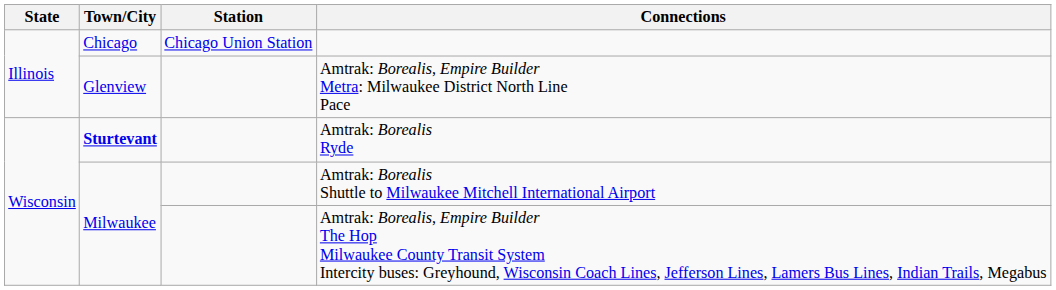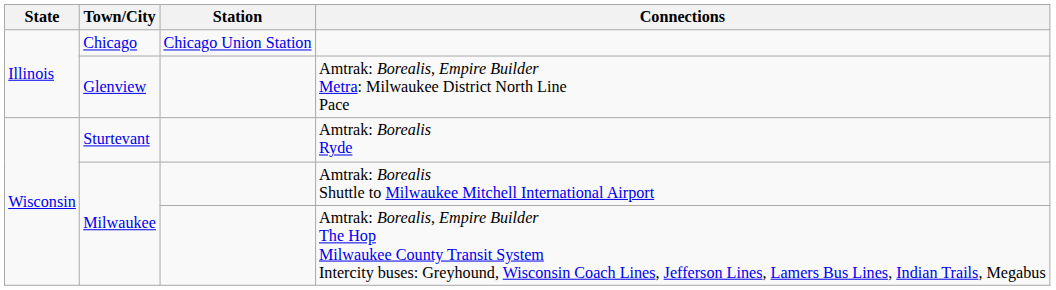(120, 139) bold -> (116, 139) normal
